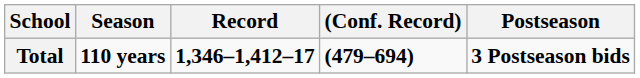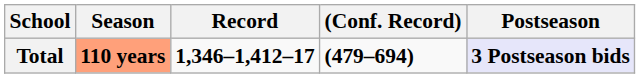(123, 55) no background -> (123, 55) lightsalmon background
(551, 55) no background -> (551, 55) lavender background
